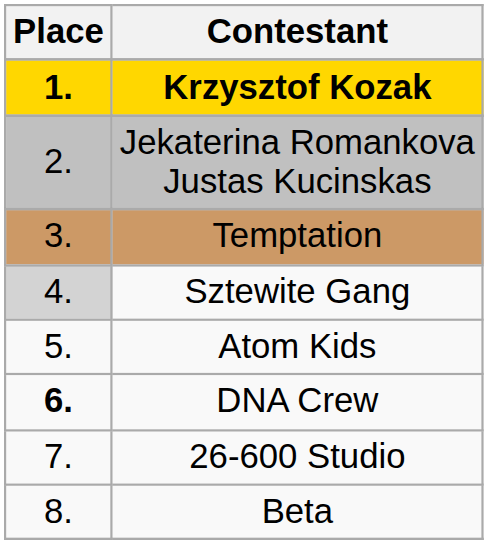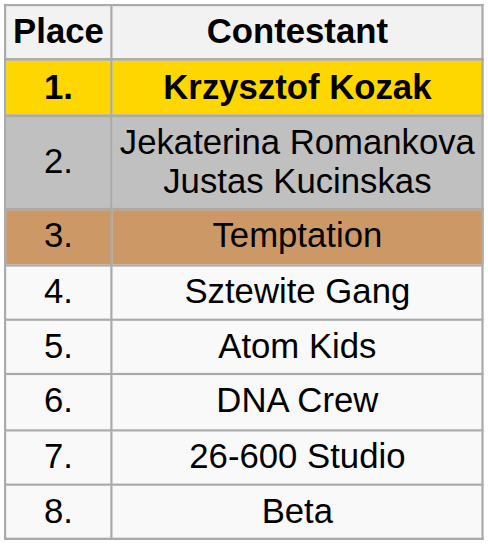(58, 291) lightgrey background -> (58, 291) no background
(58, 401) bold -> (58, 401) normal
